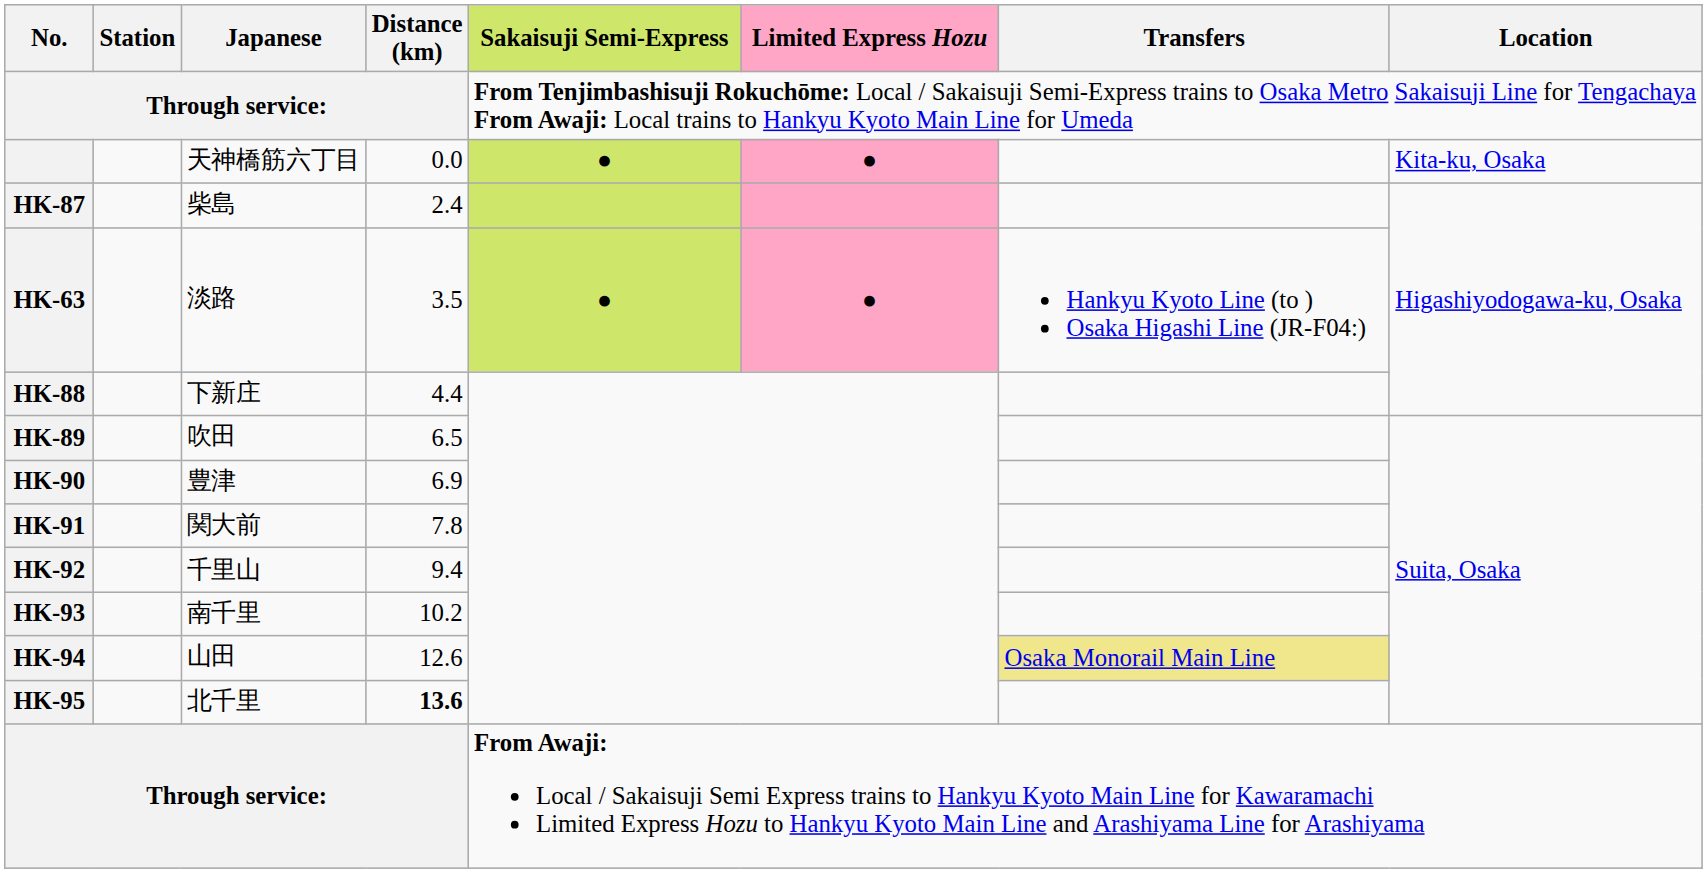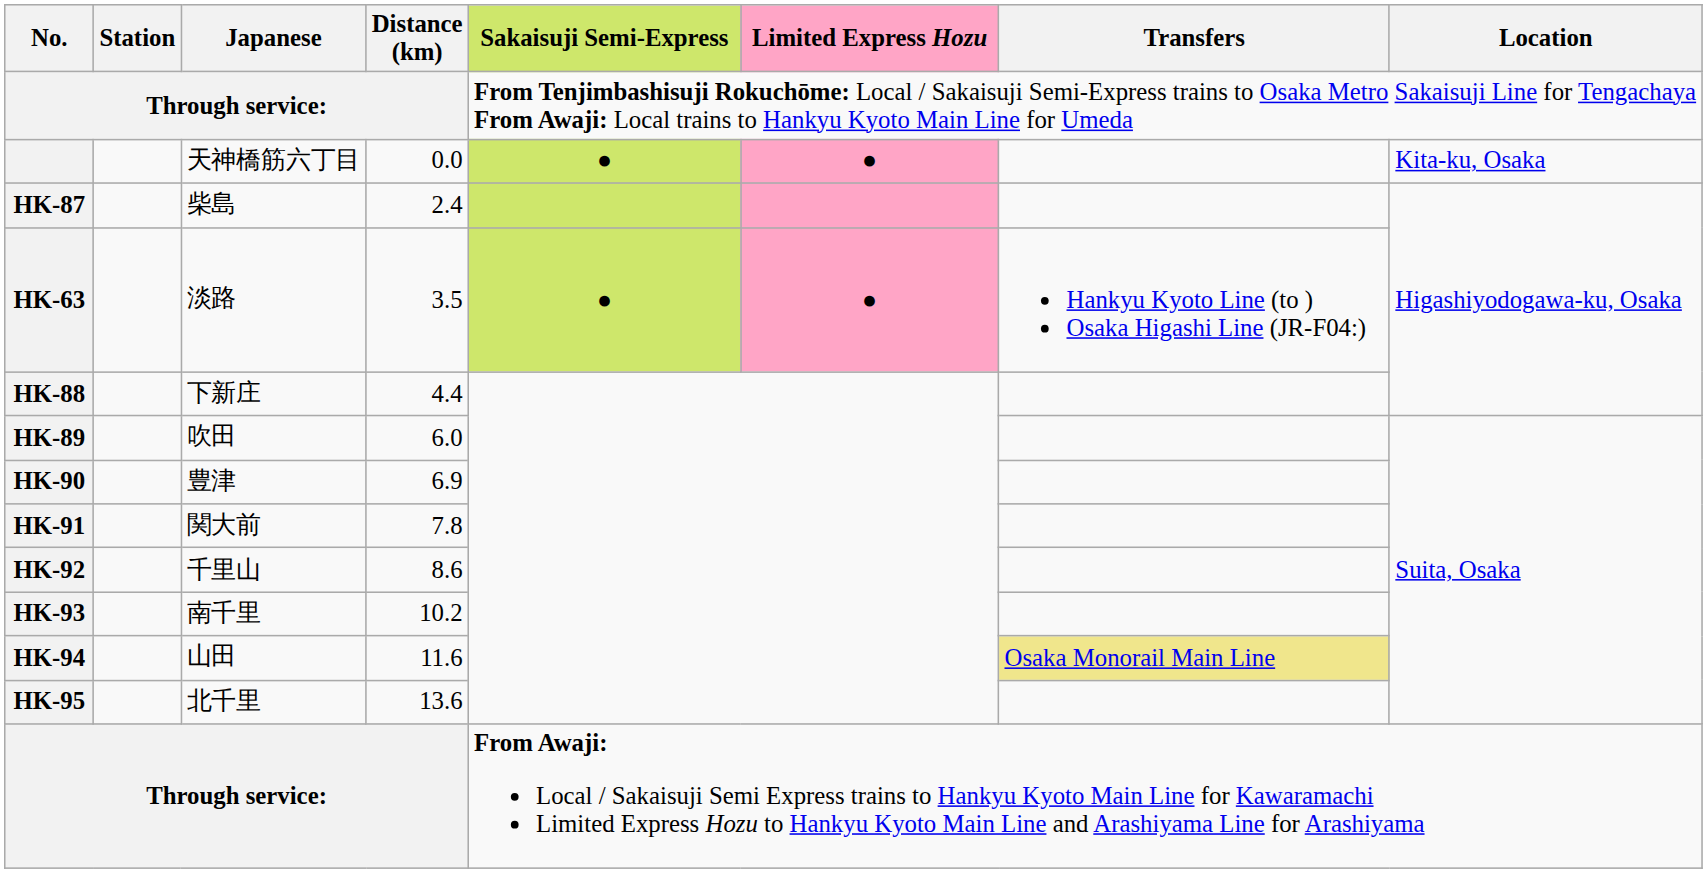(447, 437) 6.5 -> (447, 437) 6.0
(447, 569) 9.4 -> (447, 569) 8.6
(441, 657) 12.6 -> (441, 657) 11.6
(441, 701) bold -> (441, 701) normal
